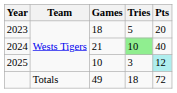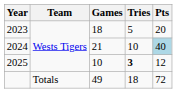(133, 46) lightgreen background -> (133, 46) no background
(160, 46) no background -> (160, 46) lightblue background
(130, 63) normal -> (130, 63) bold
(160, 63) paleturquoise background -> (160, 63) no background
